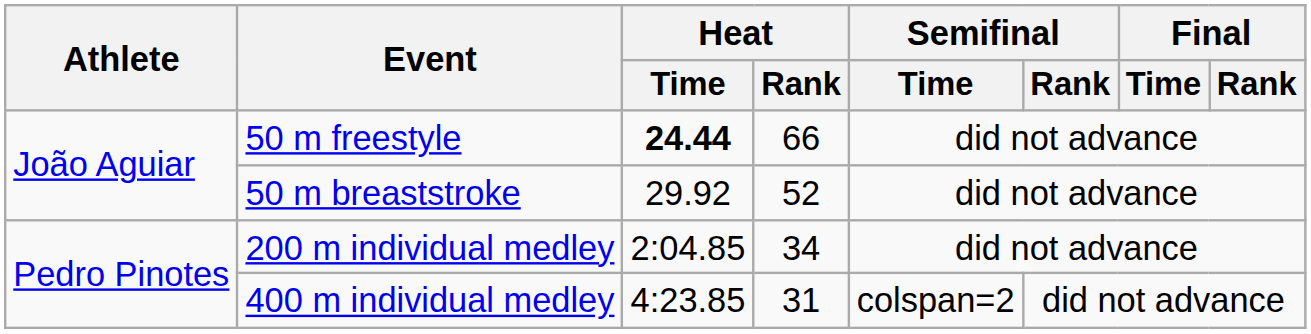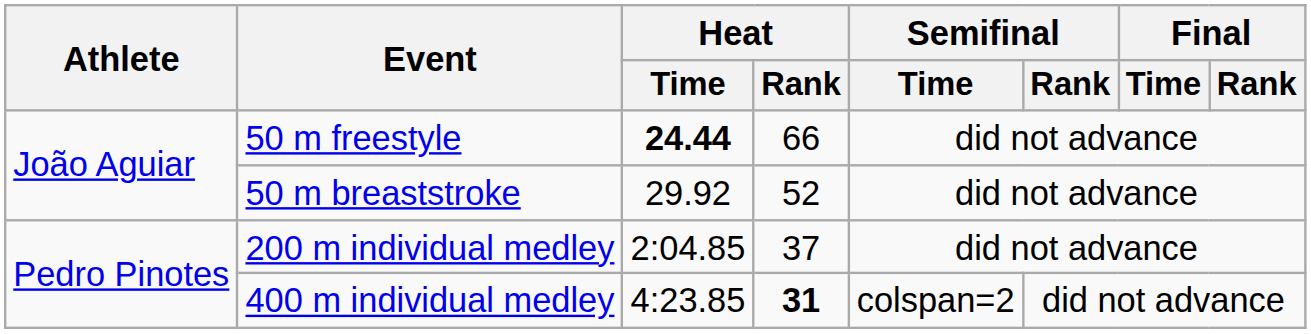(801, 247) 34 -> (801, 247) 37
(801, 302) normal -> (801, 302) bold
